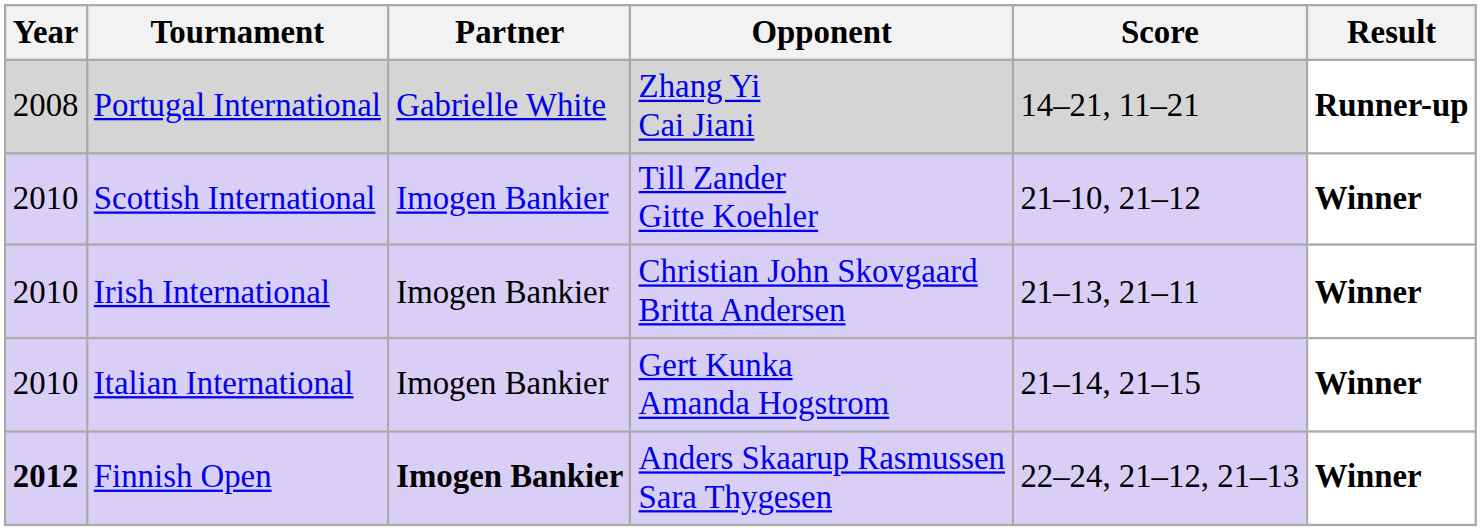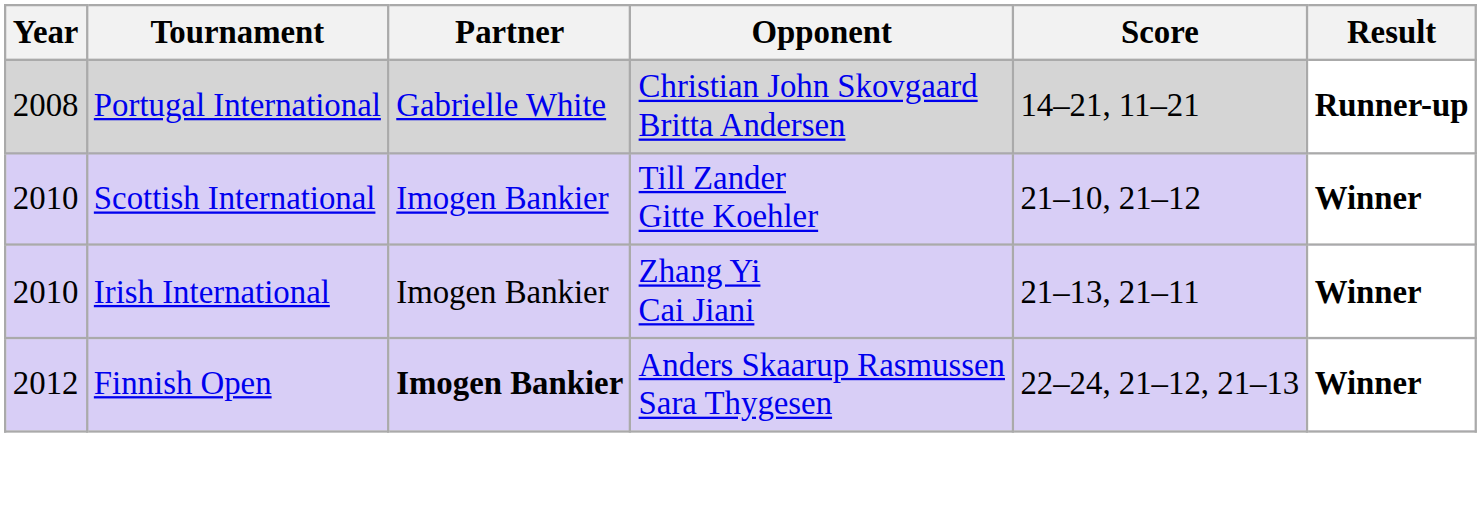(700, 105) Zhang Yi Cai Jiani -> (808, 105) Christian John Skovgaard Britta Andersen
(808, 291) Christian John Skovgaard Britta Andersen -> (700, 291) Zhang Yi Cai Jiani
- row: (224, 384)
(46, 477) bold -> (46, 384) normal
